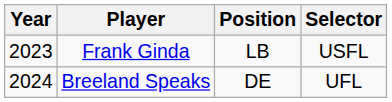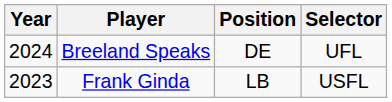rows swapped: (136, 50) <-> (136, 81)
